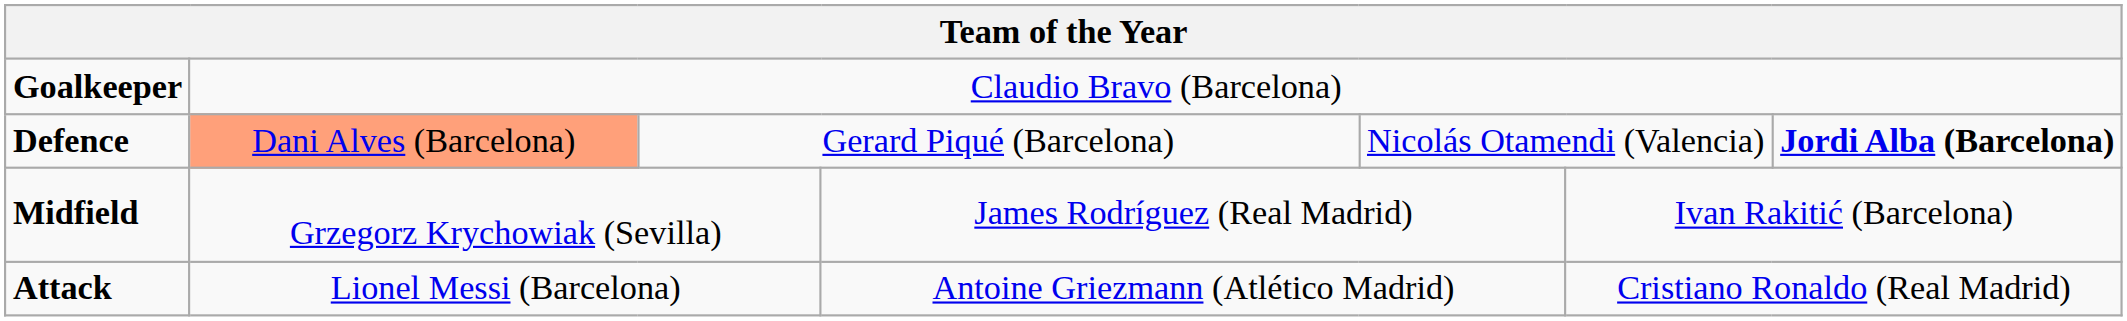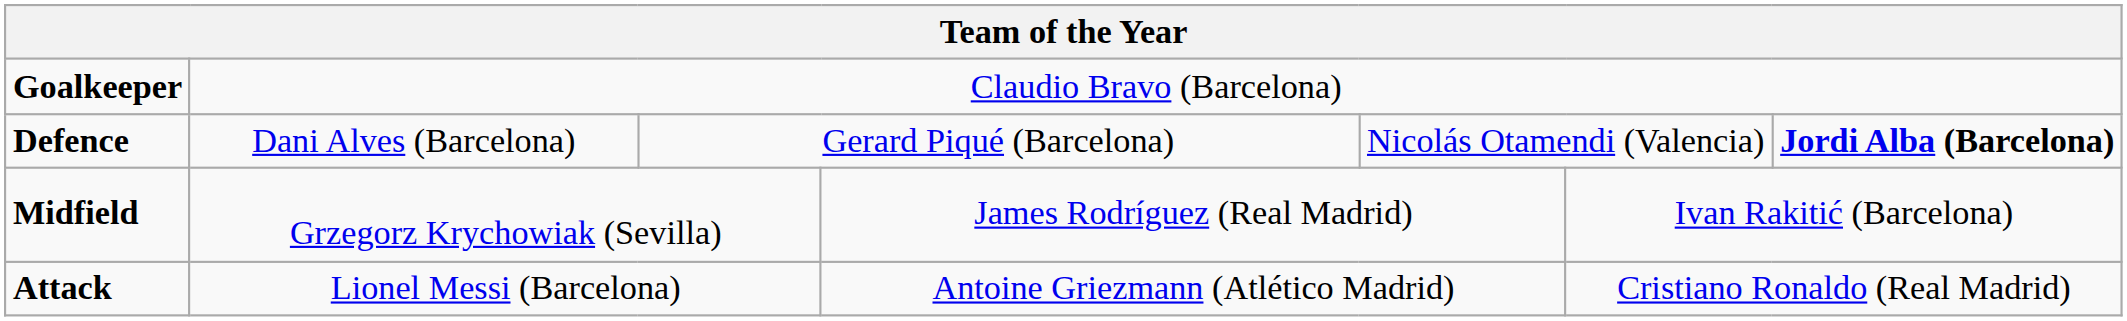(414, 140) lightsalmon background -> (414, 140) no background
